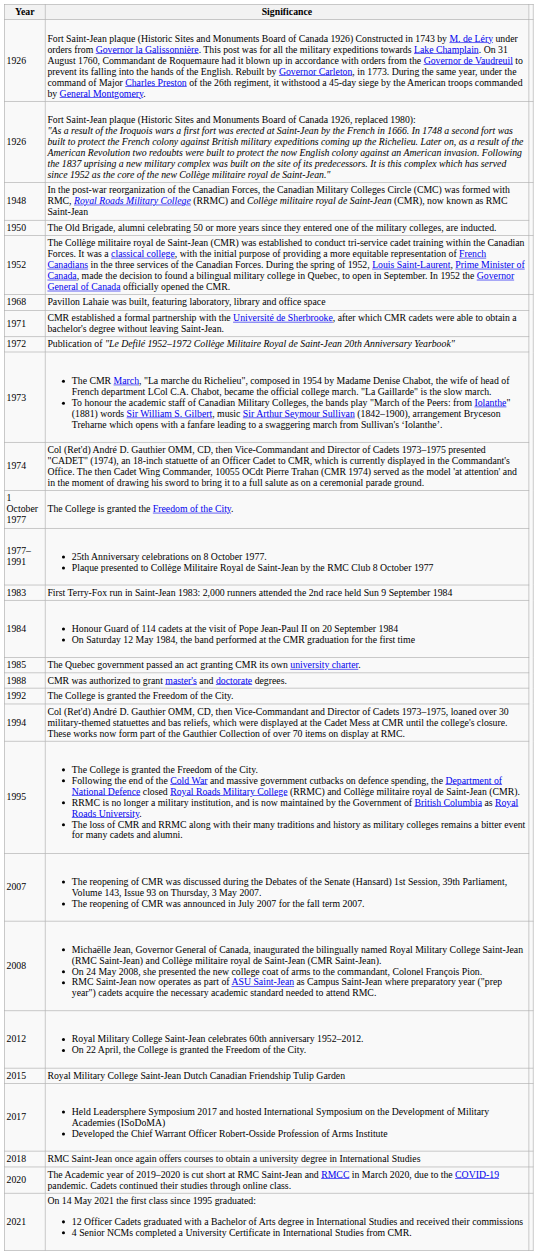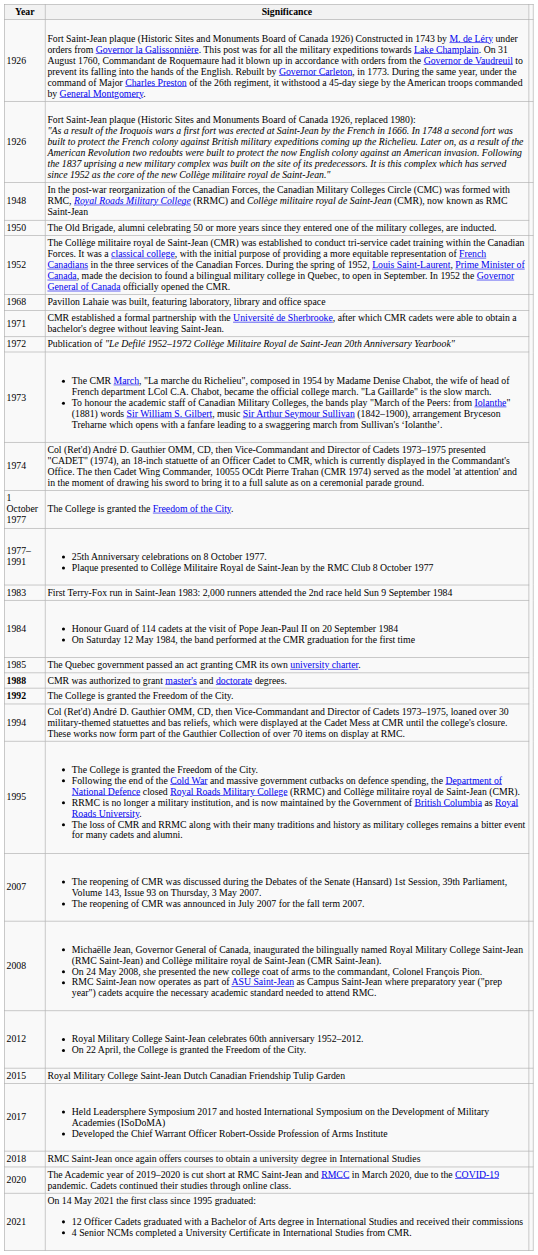(16, 680) normal -> (16, 680) bold
(16, 696) normal -> (16, 696) bold
